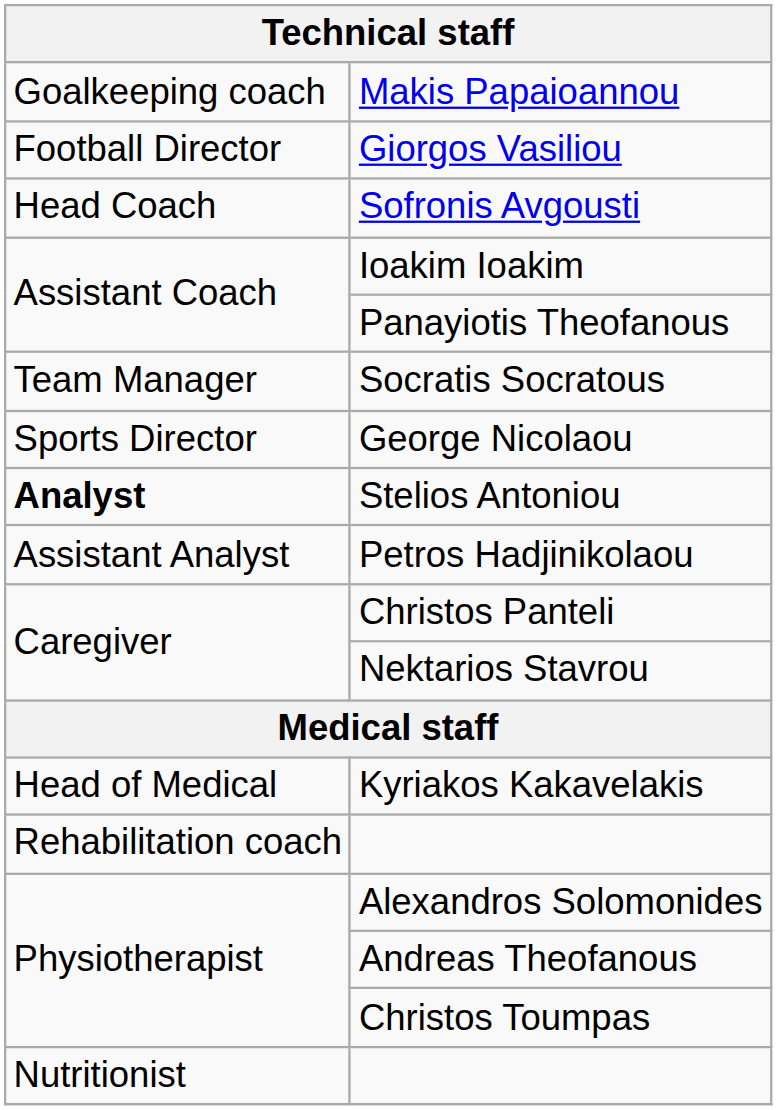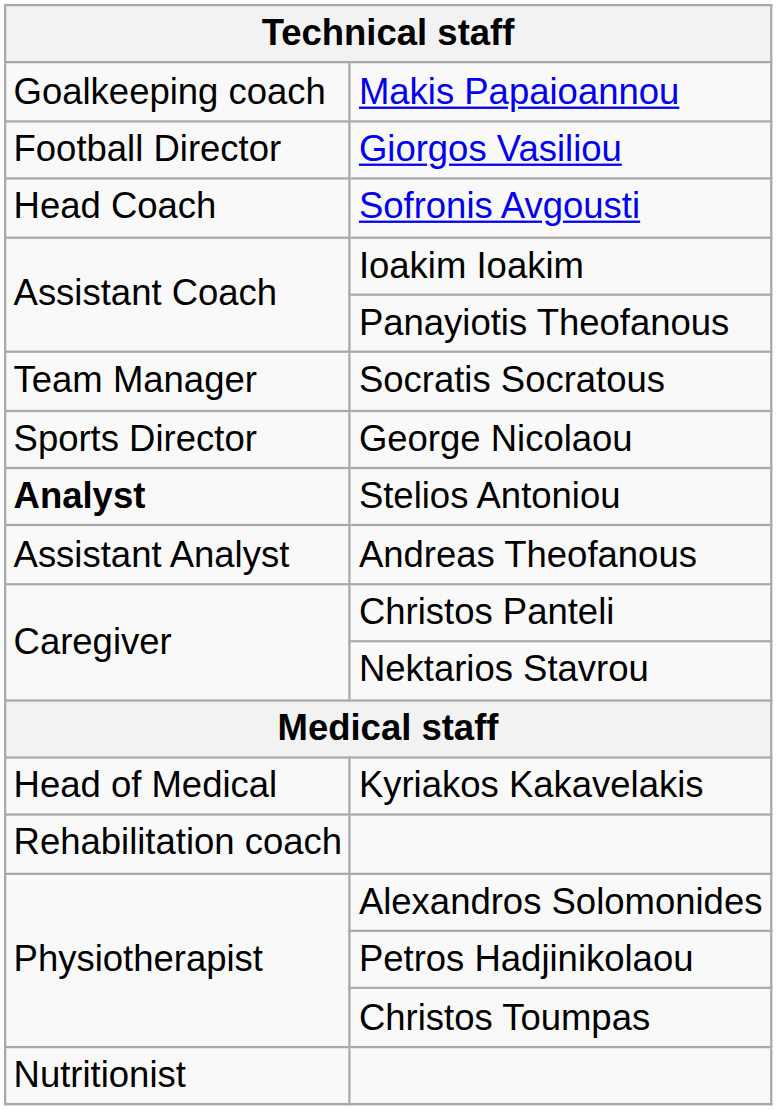(526, 554) Petros Hadjinikolaou -> (528, 554) Andreas Theofanous
(528, 959) Andreas Theofanous -> (526, 959) Petros Hadjinikolaou
